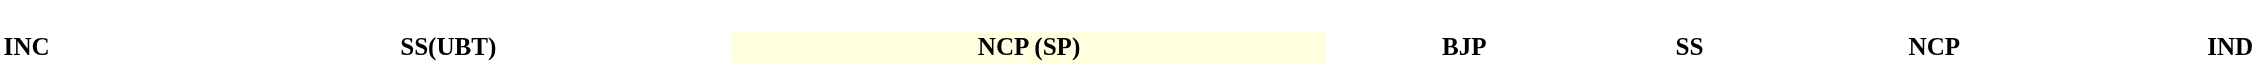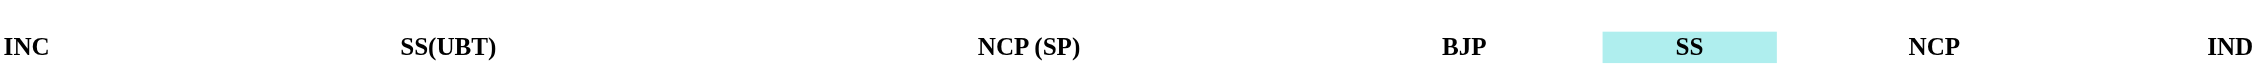(1029, 47) lightyellow background -> (1029, 47) no background
(1690, 47) no background -> (1690, 47) paleturquoise background
